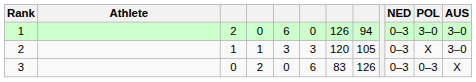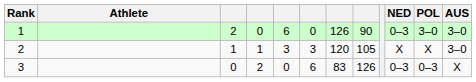(366, 31) 94 -> (366, 31) 90
(399, 49) 0–3 -> (399, 49) X
